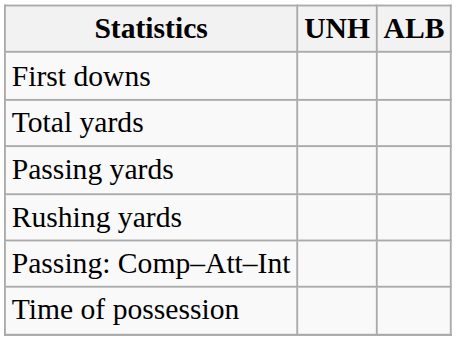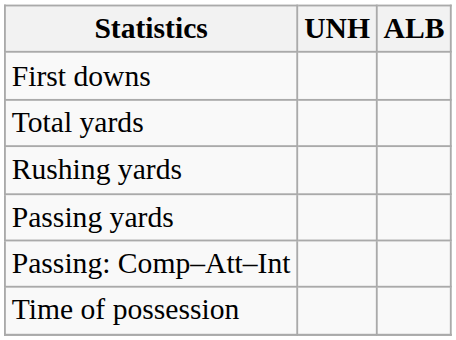rows swapped: (97, 216) <-> (93, 169)
